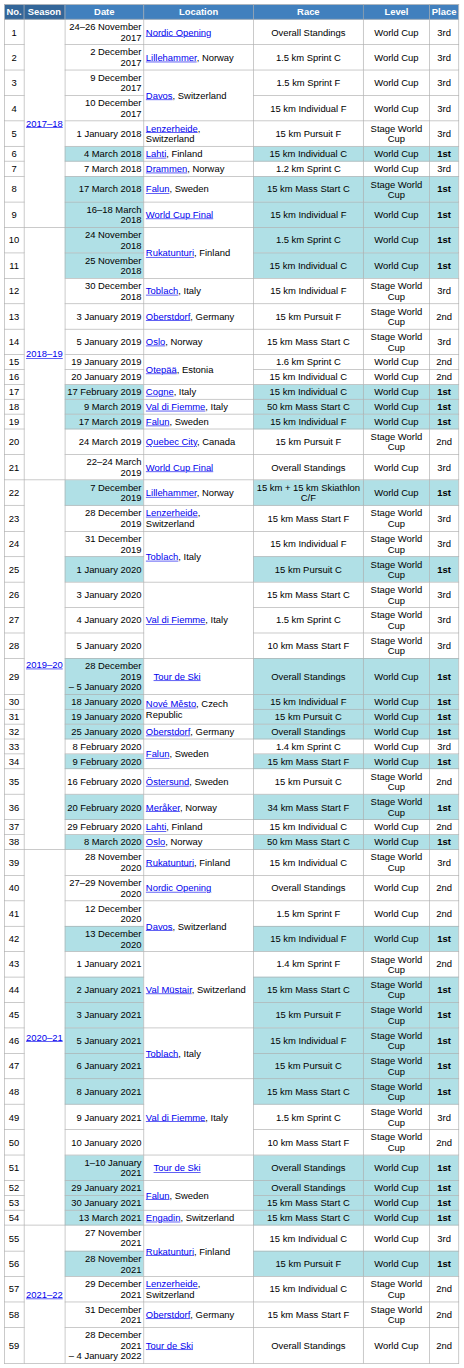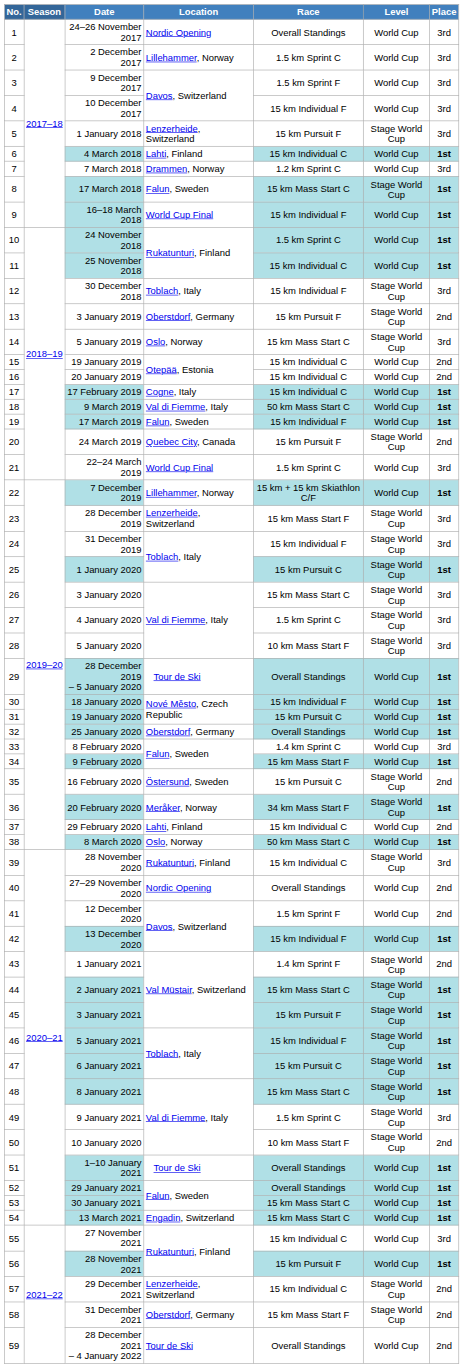(308, 362) 1.6 km Sprint C -> (308, 362) 15 km Individual C
(308, 468) Overall Standings -> (308, 468) 1.5 km Sprint C
